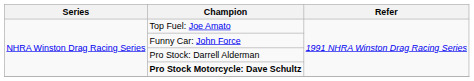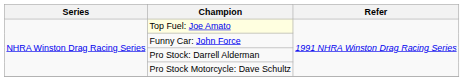(190, 26) no background -> (190, 26) lightyellow background
(226, 69) bold -> (220, 69) normal
